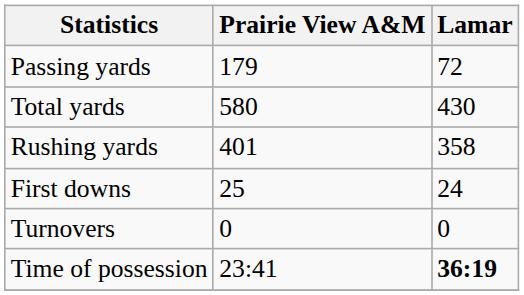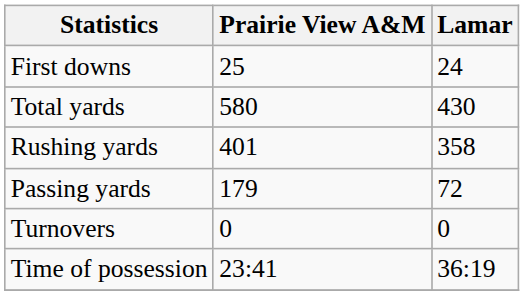rows swapped: (71, 187) <-> (81, 66)
(467, 268) bold -> (466, 268) normal
